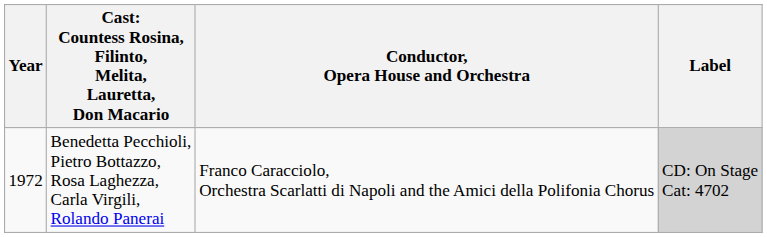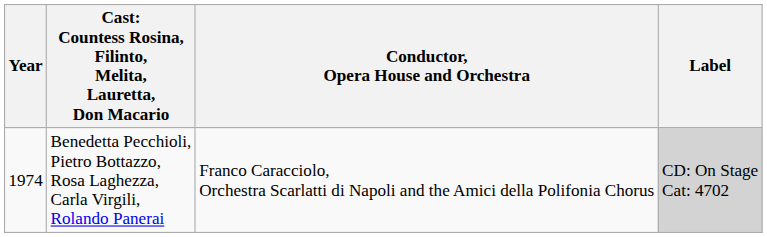(26, 180) 1972 -> (26, 180) 1974
